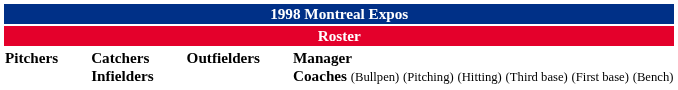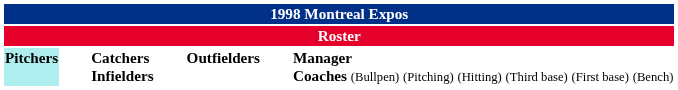(32, 58) no background -> (32, 58) paleturquoise background
